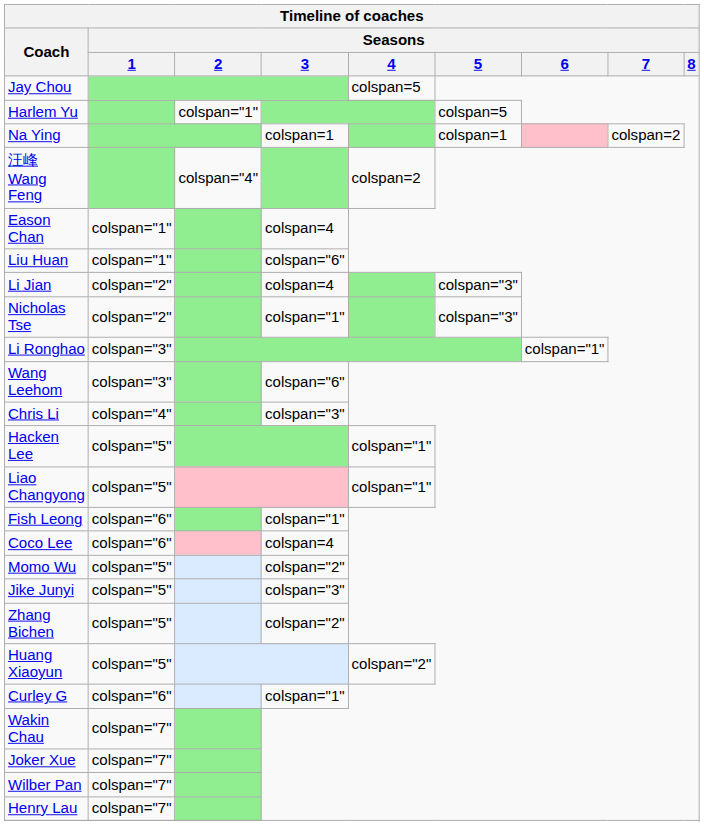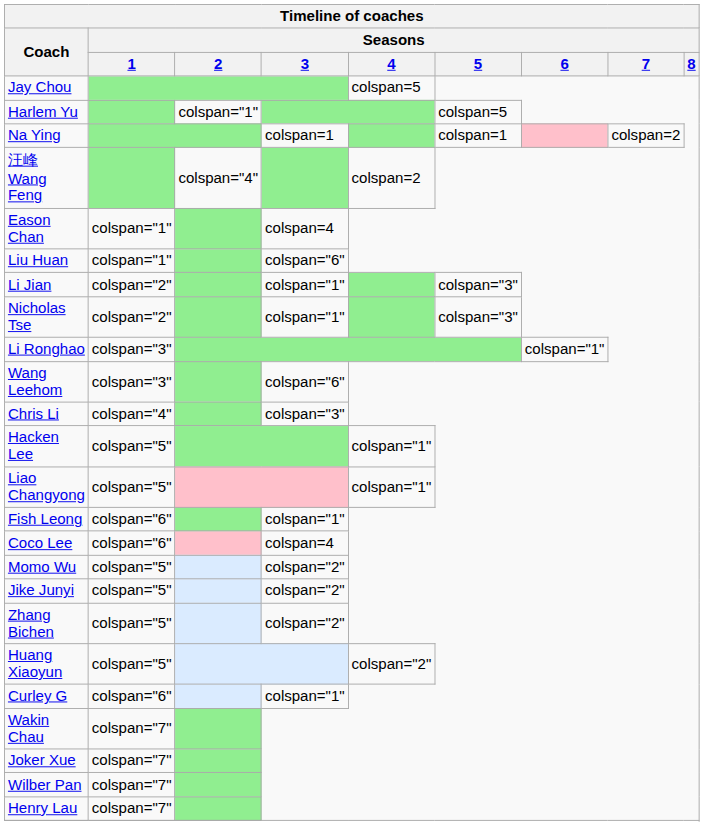(299, 284) colspan=4 -> (305, 284) colspan="1"
(305, 590) colspan="3" -> (305, 590) colspan="2"
